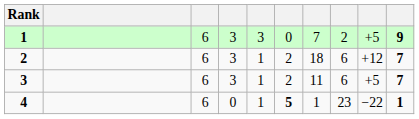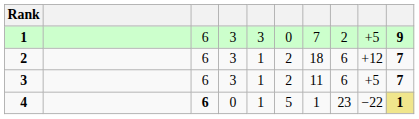(205, 102) normal -> (205, 102) bold
(289, 102) bold -> (289, 102) normal
(400, 102) no background -> (400, 102) khaki background
